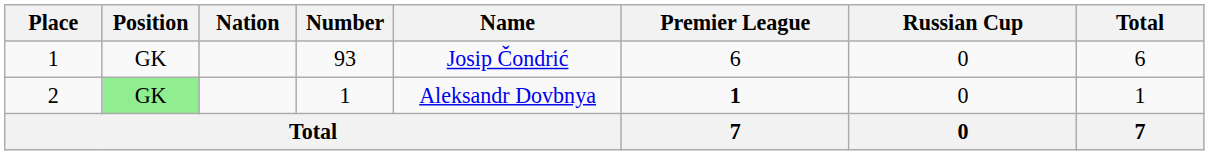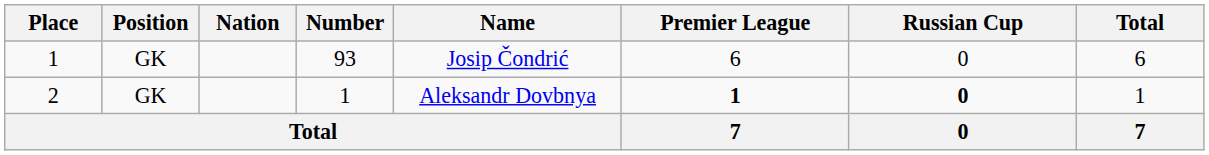(151, 95) lightgreen background -> (151, 95) no background
(963, 95) normal -> (963, 95) bold
